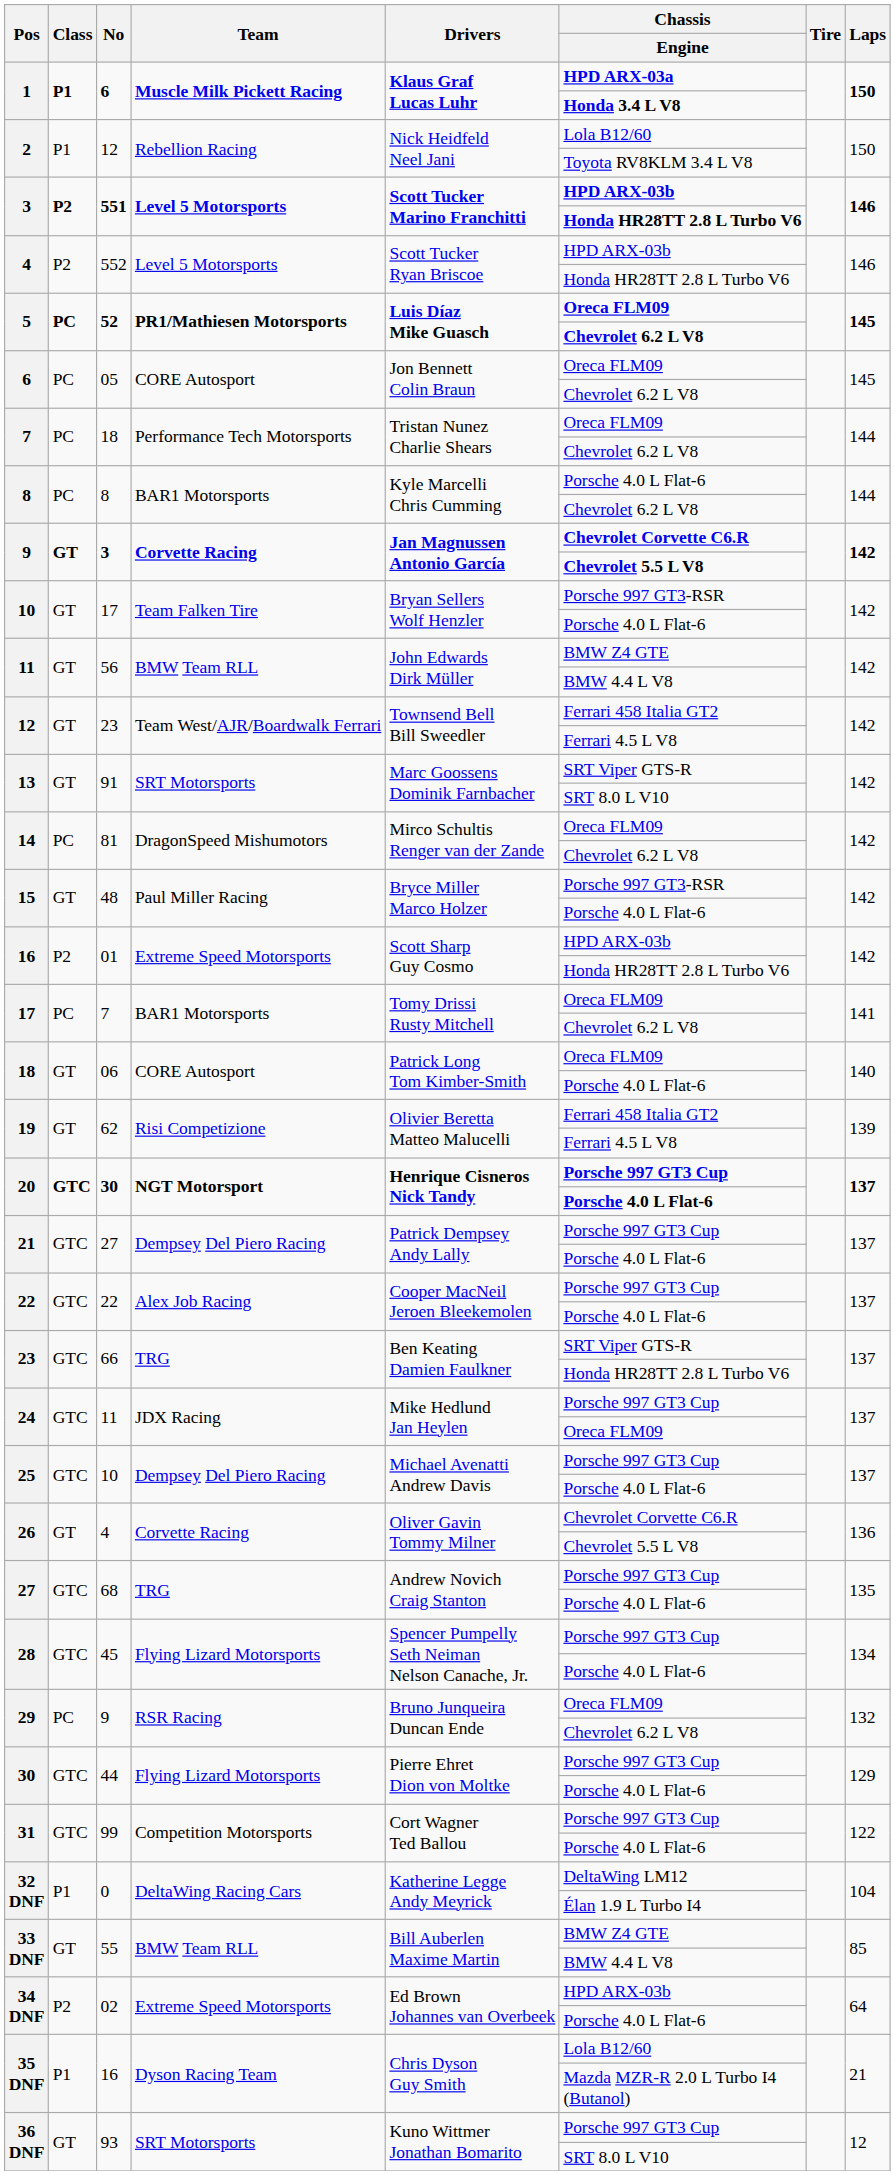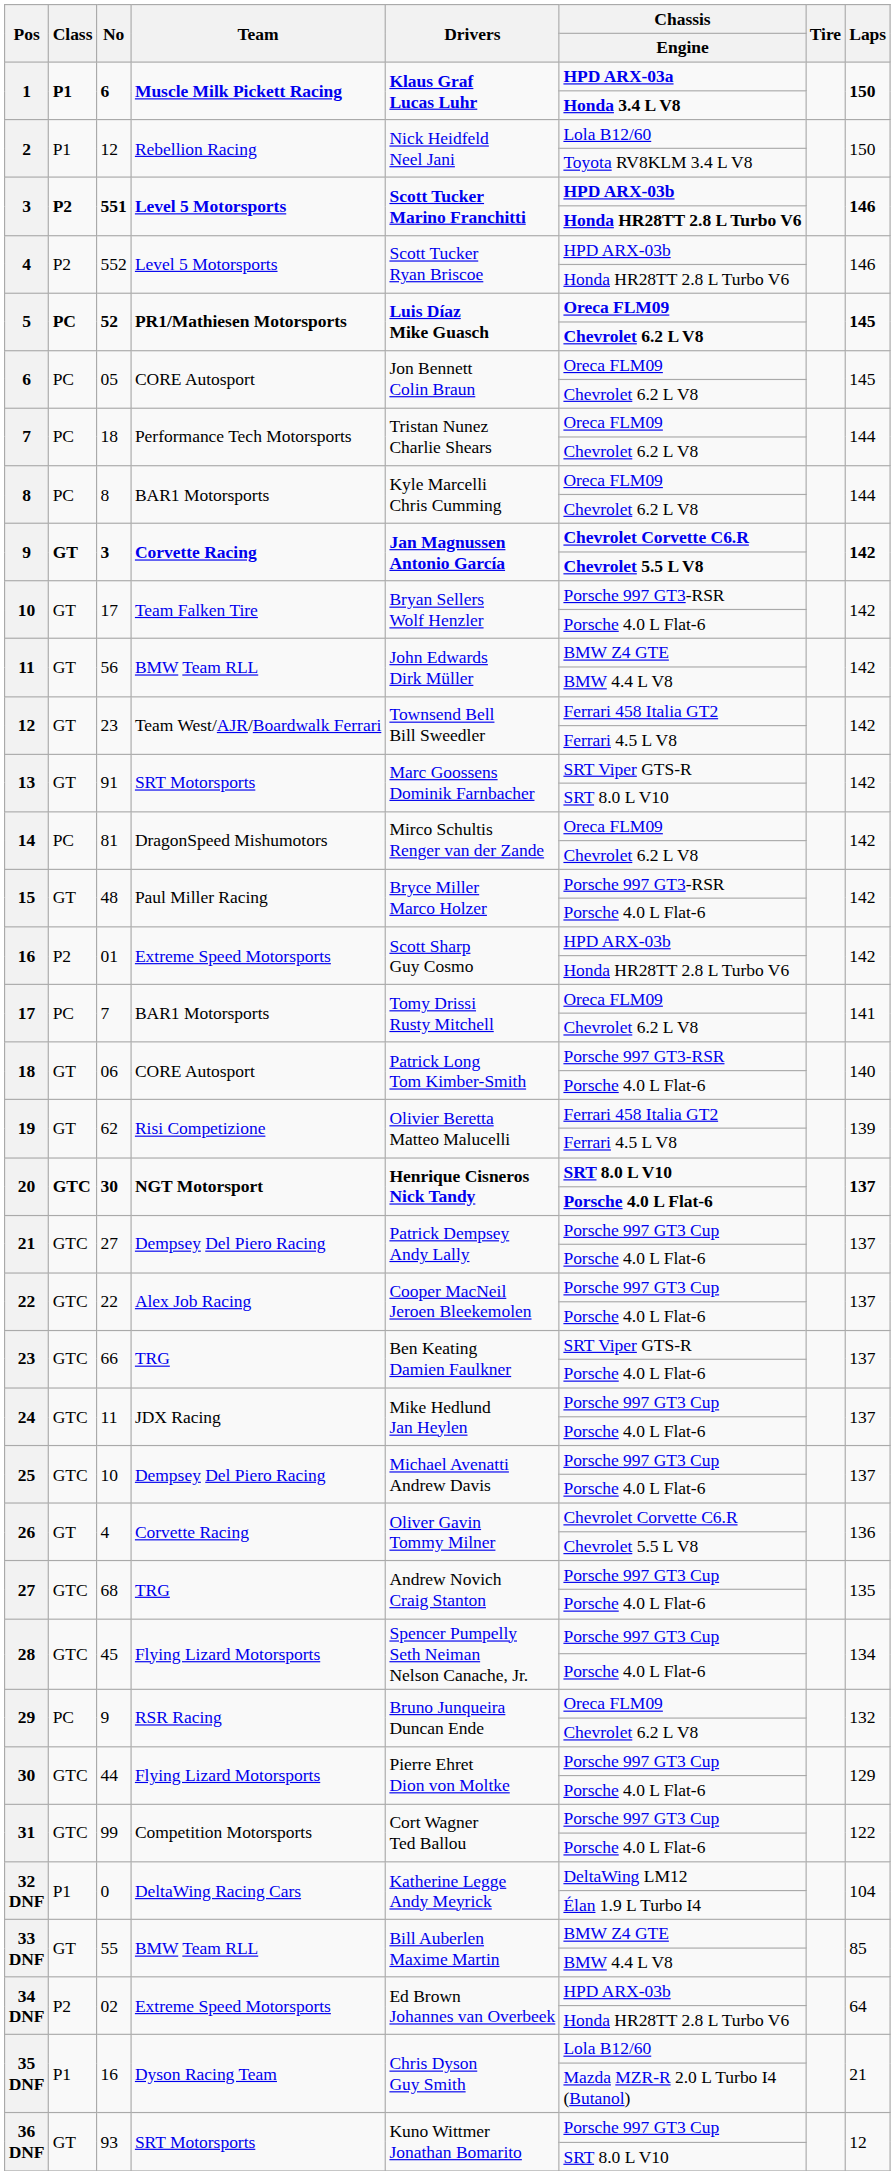(634, 480) Porsche 4.0 L Flat-6 -> (613, 480) Oreca FLM09
(613, 1056) Oreca FLM09 -> (644, 1056) Porsche 997 GT3-RSR
(646, 1171) Porsche 997 GT3 Cup -> (618, 1171) SRT 8.0 L V10
(676, 1373) Honda HR28TT 2.8 L Turbo V6 -> (634, 1373) Porsche 4.0 L Flat-6
(613, 1431) Oreca FLM09 -> (634, 1431) Porsche 4.0 L Flat-6
(634, 2020) Porsche 4.0 L Flat-6 -> (676, 2020) Honda HR28TT 2.8 L Turbo V6
